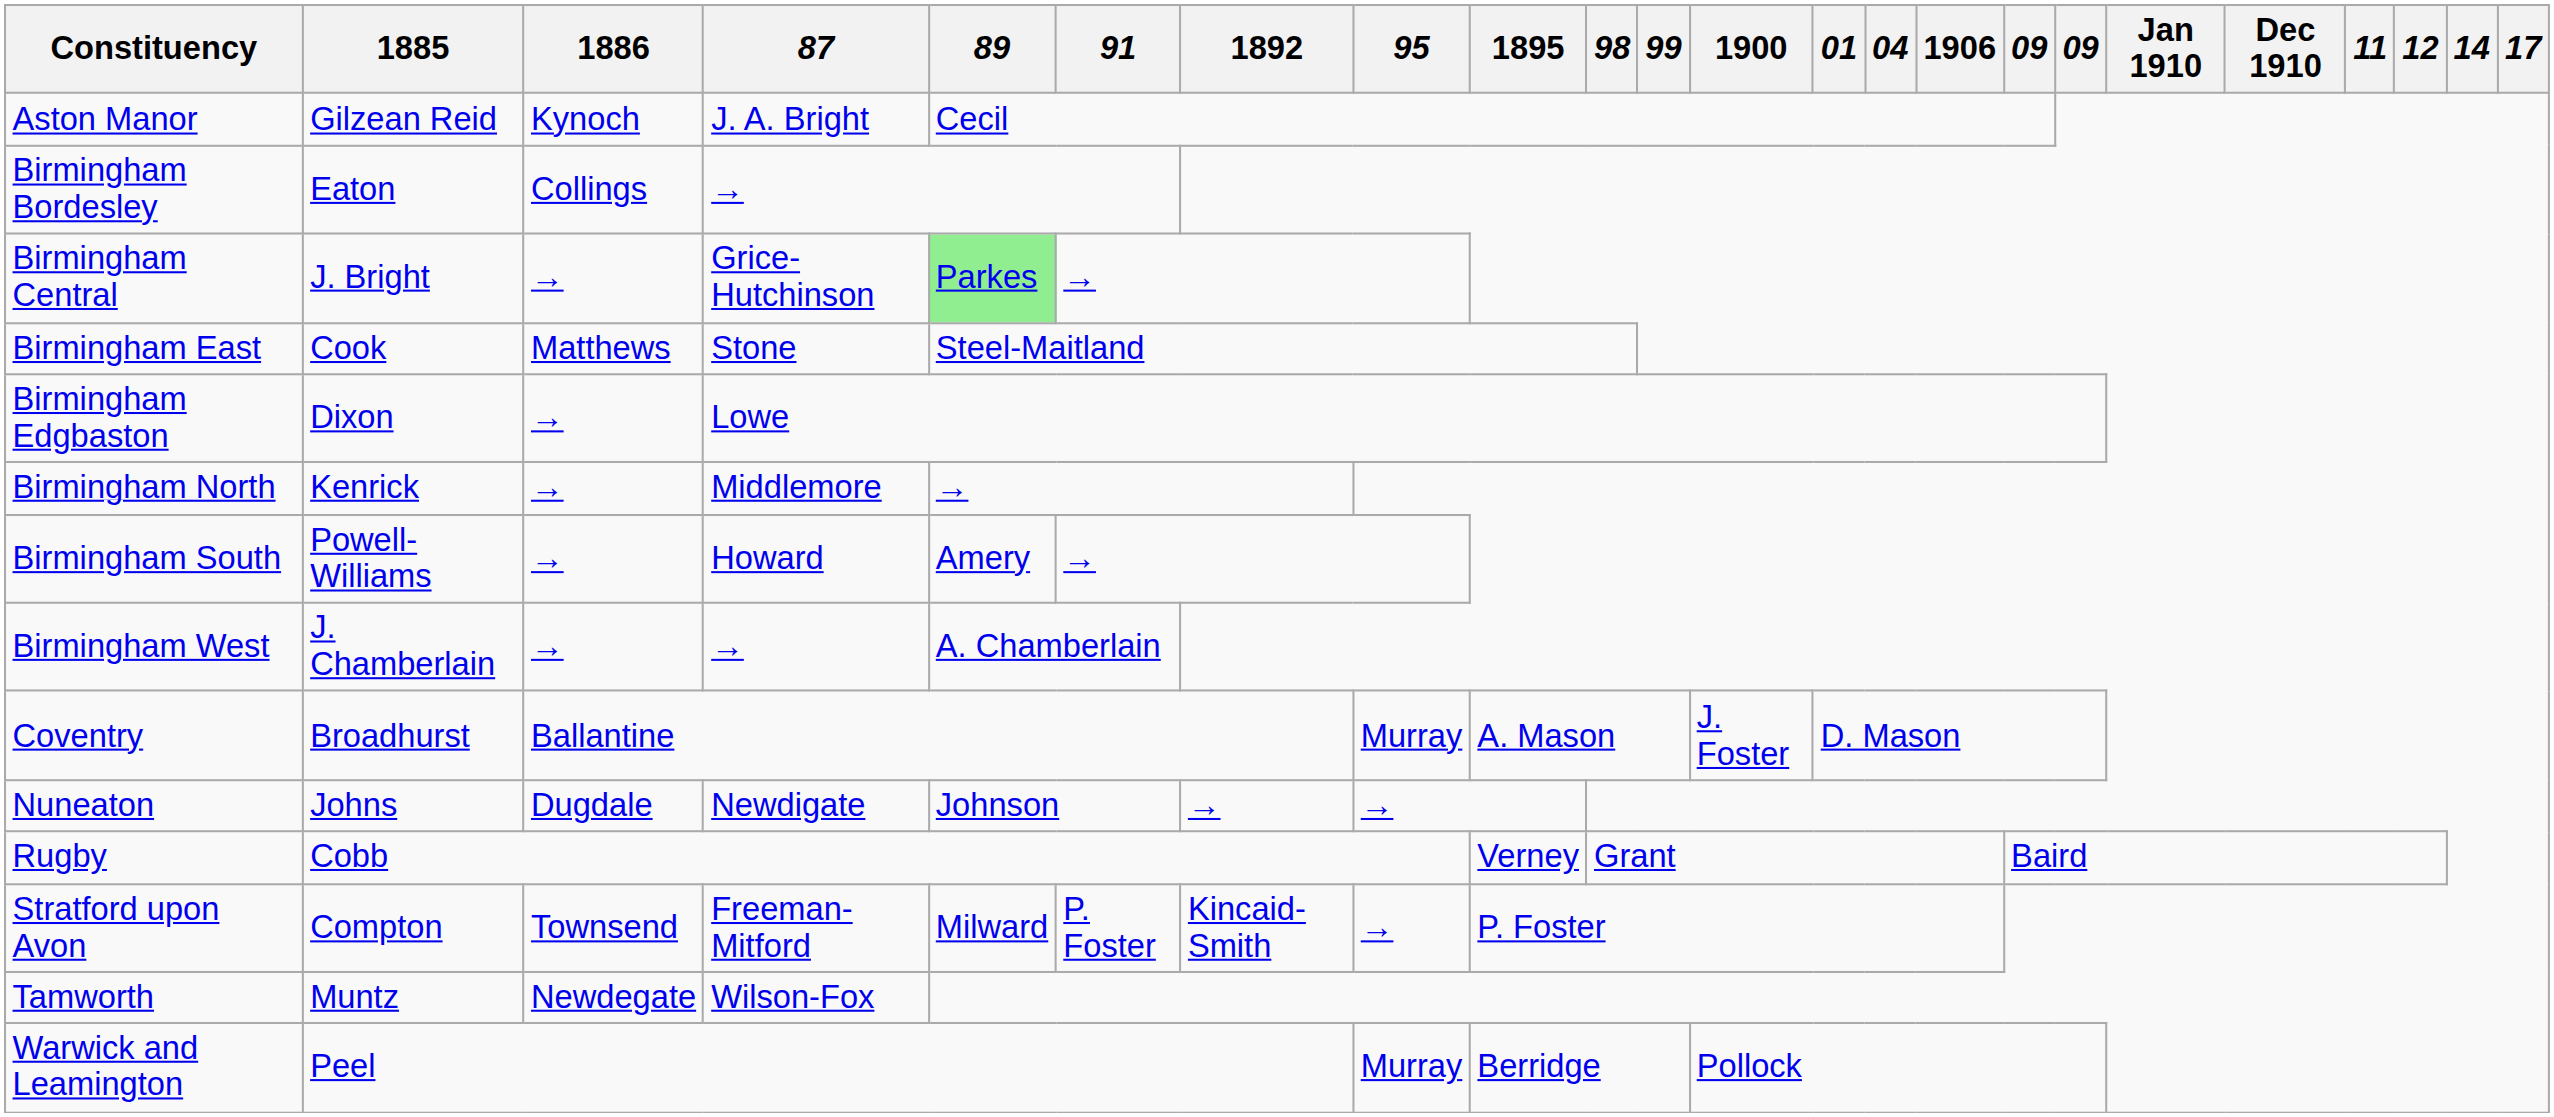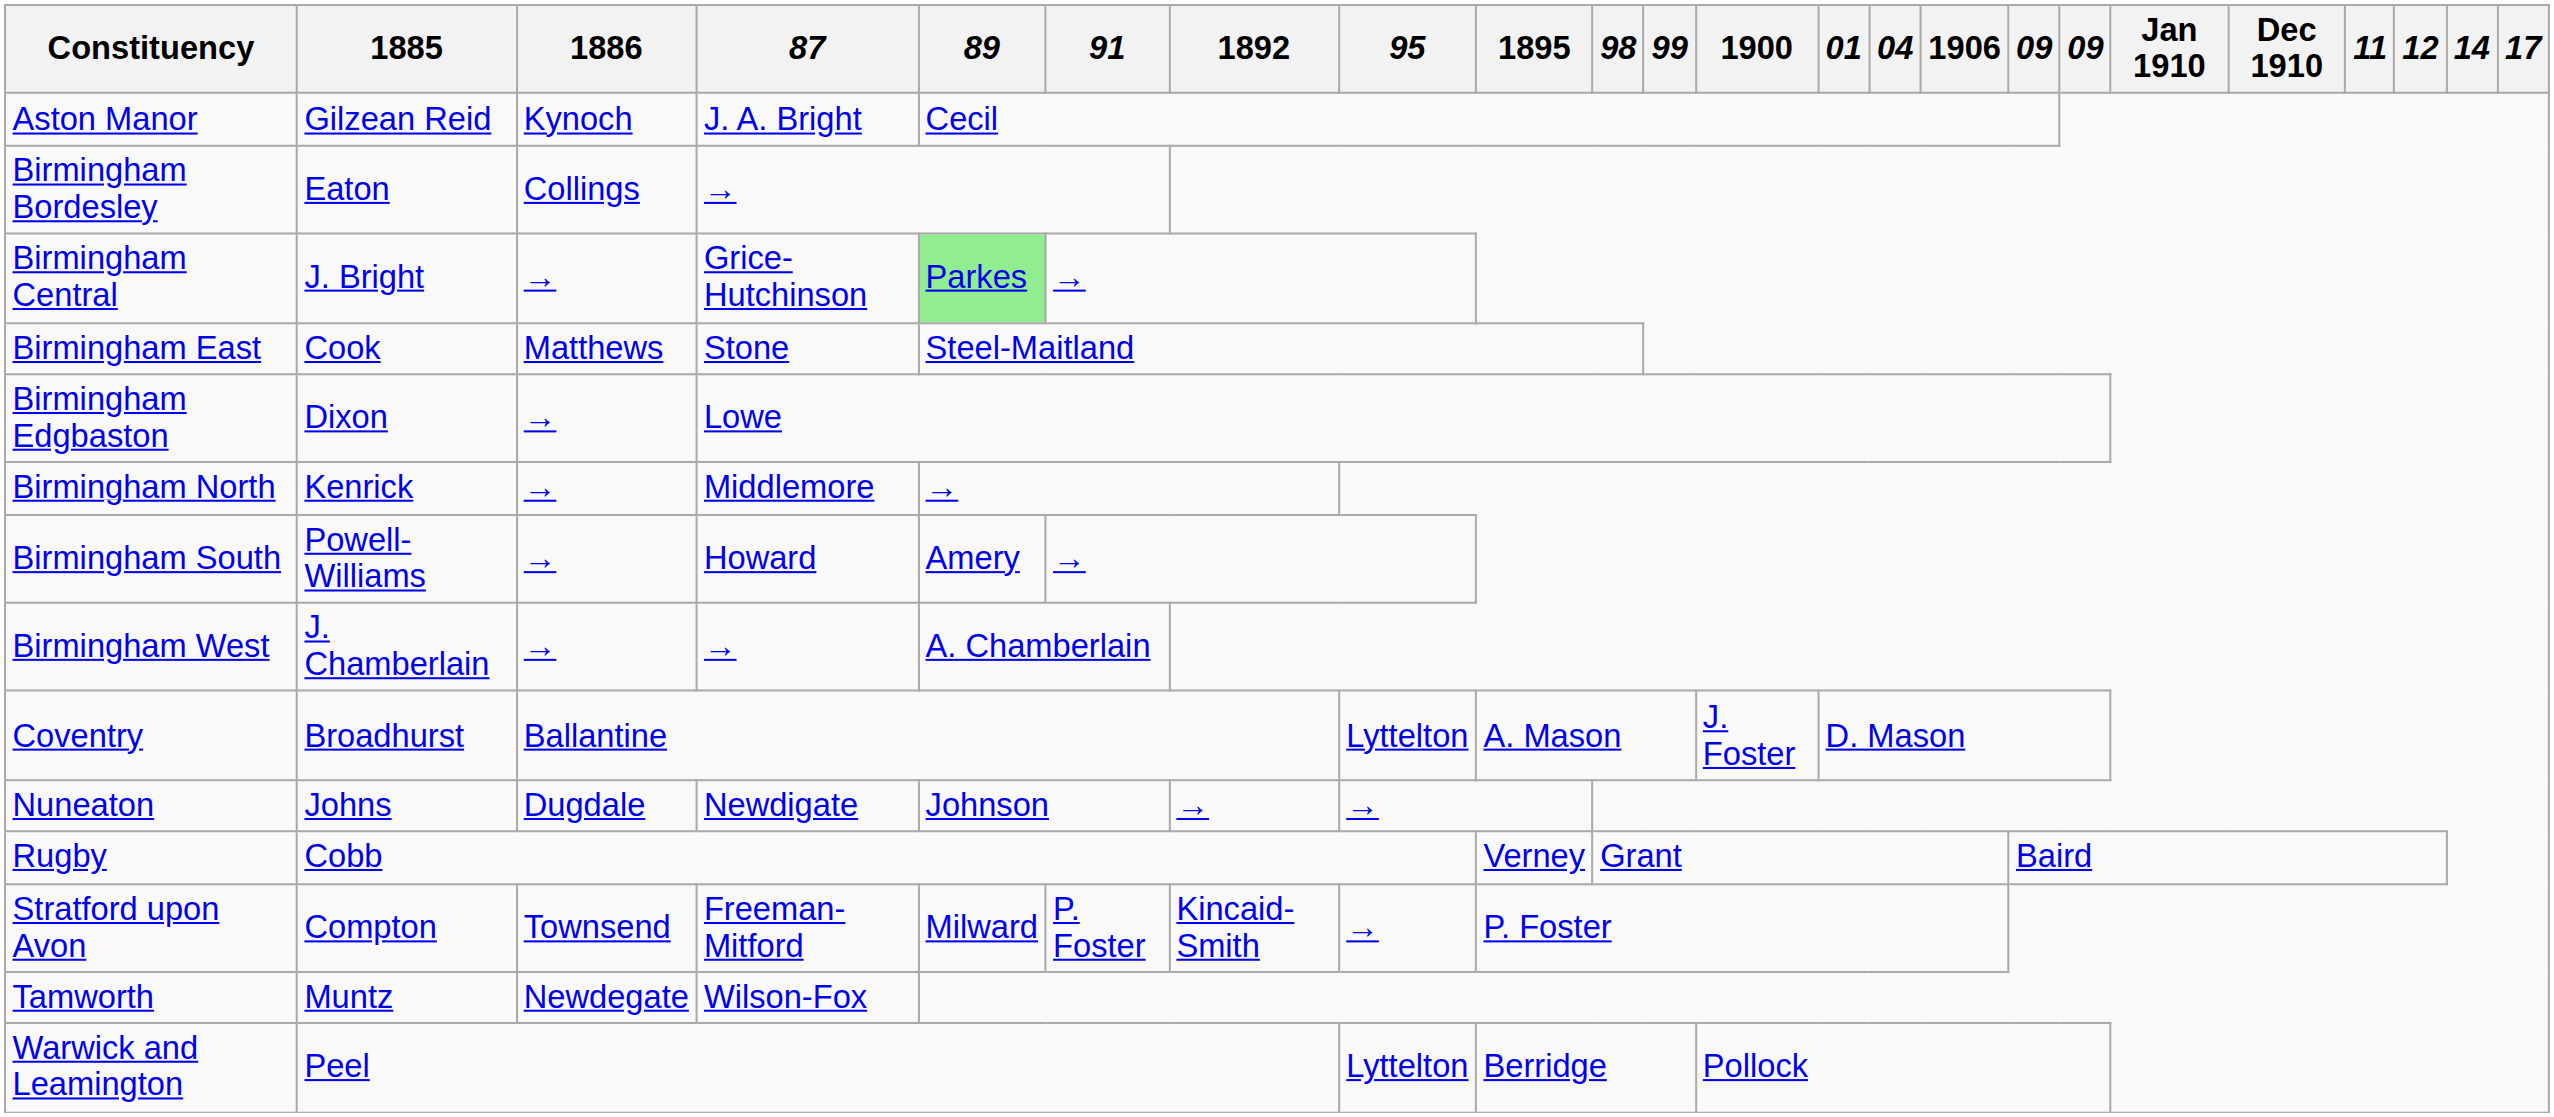(1412, 734) Murray -> (1407, 734) Lyttelton
(1412, 1067) Murray -> (1407, 1067) Lyttelton
